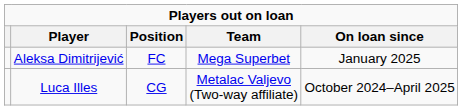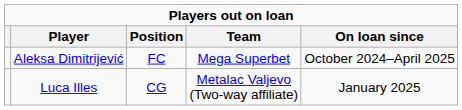(380, 58) January 2025 -> (380, 58) October 2024–April 2025
(380, 87) October 2024–April 2025 -> (380, 87) January 2025
